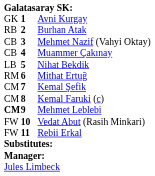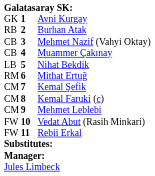(12, 110) bold -> (12, 110) normal
